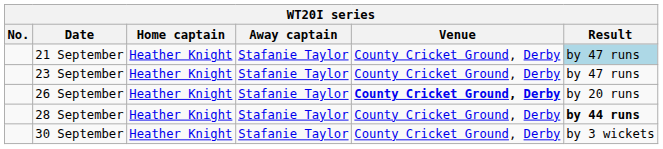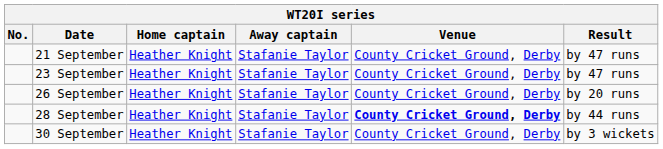(603, 54) lightblue background -> (603, 54) no background
(457, 94) bold -> (457, 94) normal
(457, 114) normal -> (457, 114) bold
(603, 114) bold -> (603, 114) normal
